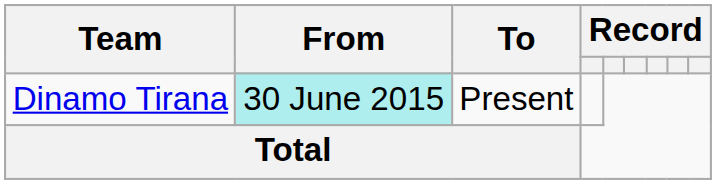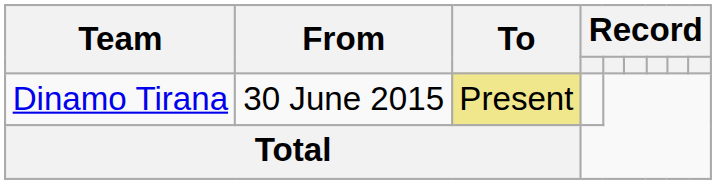(344, 98) paleturquoise background -> (344, 98) no background
(516, 98) no background -> (516, 98) khaki background
